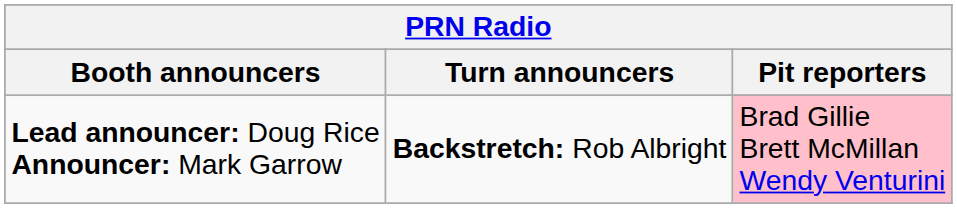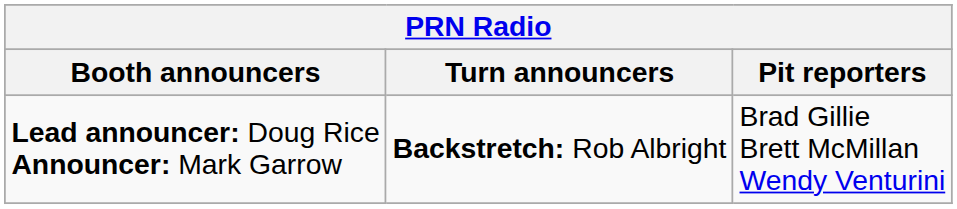(842, 148) pink background -> (842, 148) no background
